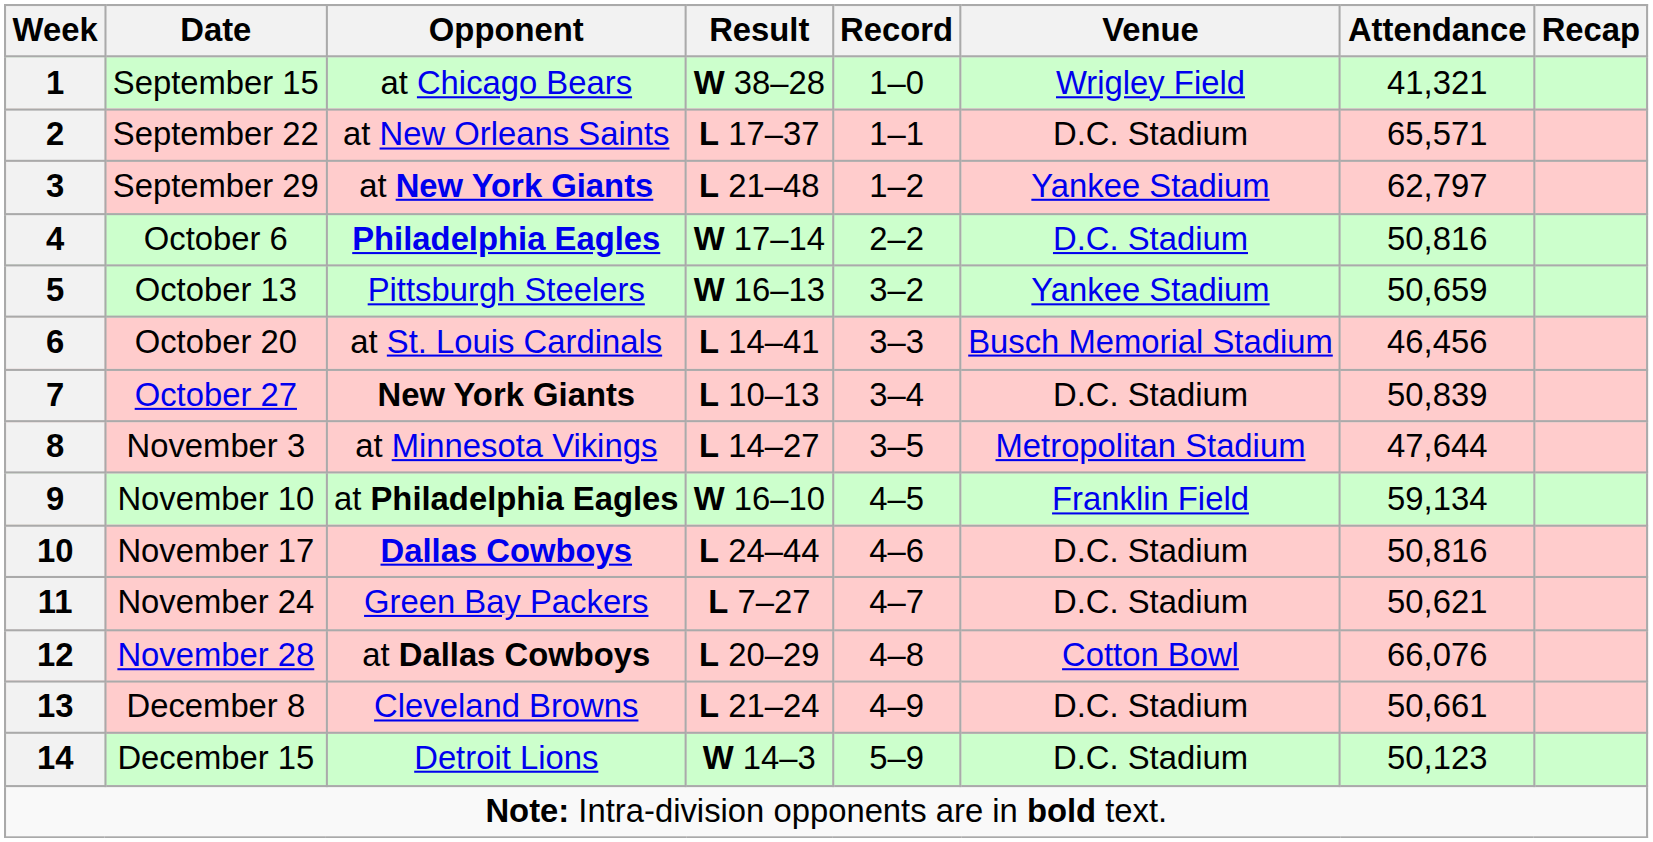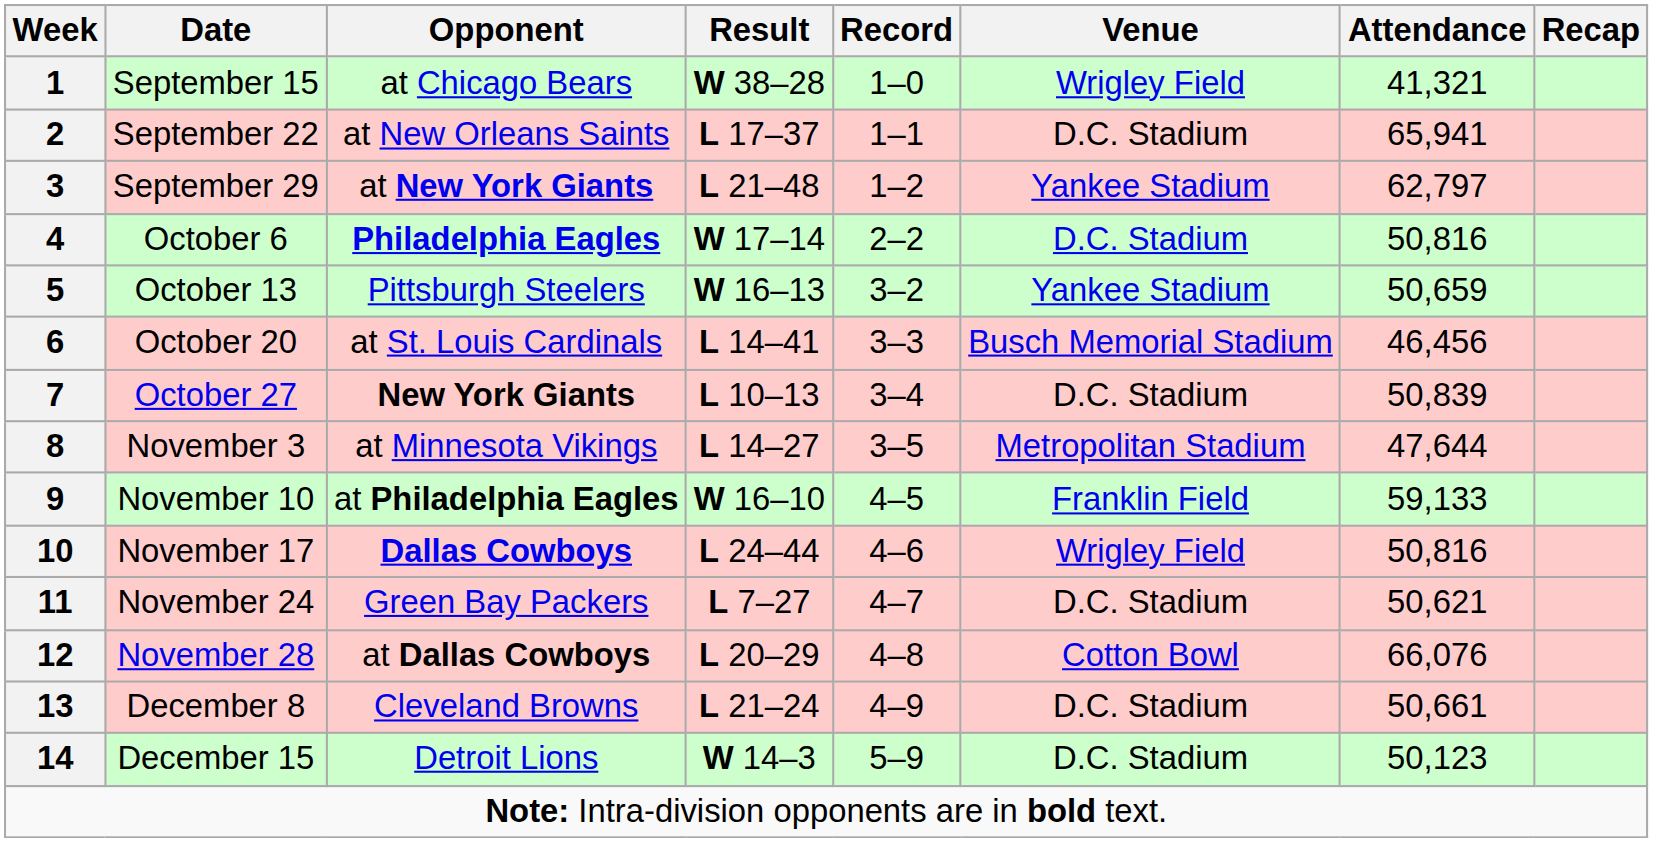(1437, 134) 65,571 -> (1437, 134) 65,941
(1437, 498) 59,134 -> (1437, 498) 59,133
(1150, 550) D.C. Stadium -> (1150, 550) Wrigley Field
